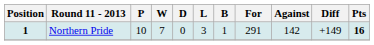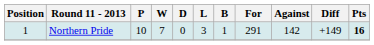(25, 30) bold -> (25, 30) normal
